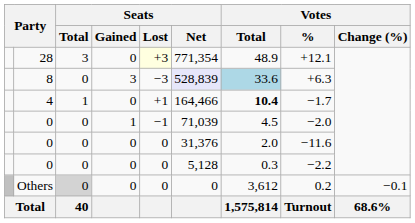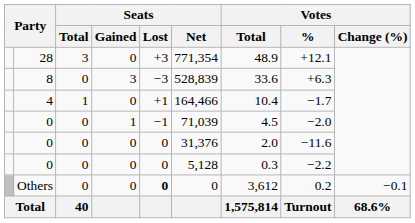(161, 57) lightyellow background -> (161, 57) no background
(196, 79) lavender background -> (196, 79) no background
(266, 79) lightblue background -> (266, 79) no background
(266, 100) bold -> (266, 100) normal
(85, 185) lightgrey background -> (85, 185) no background
(165, 185) normal -> (165, 185) bold
